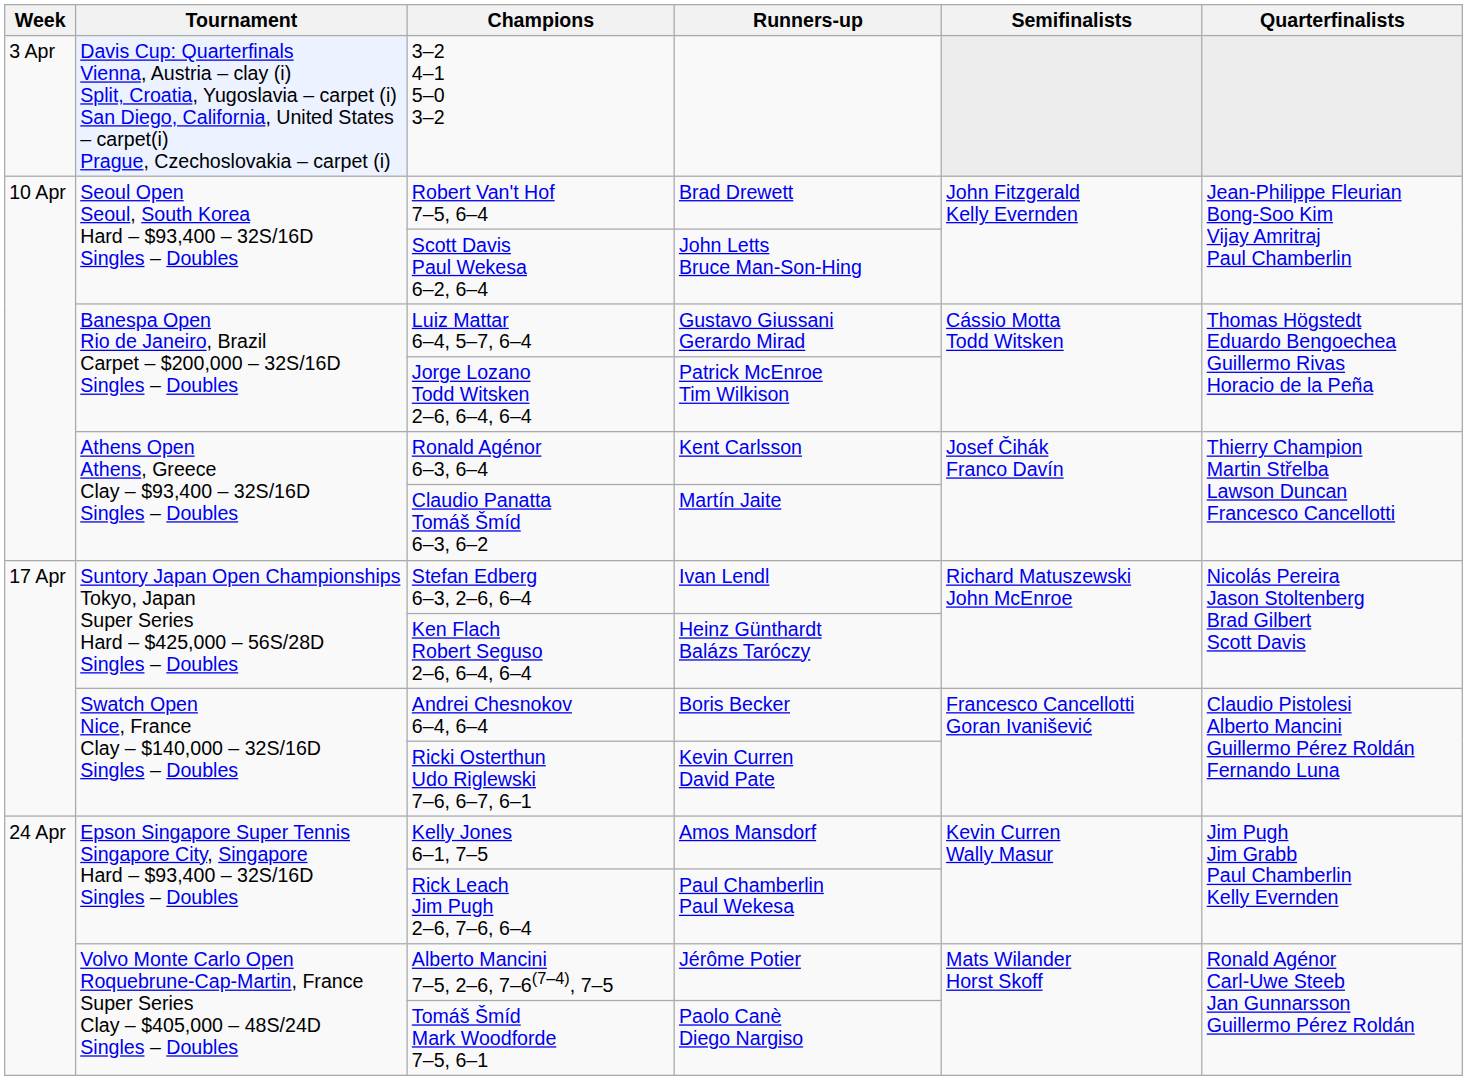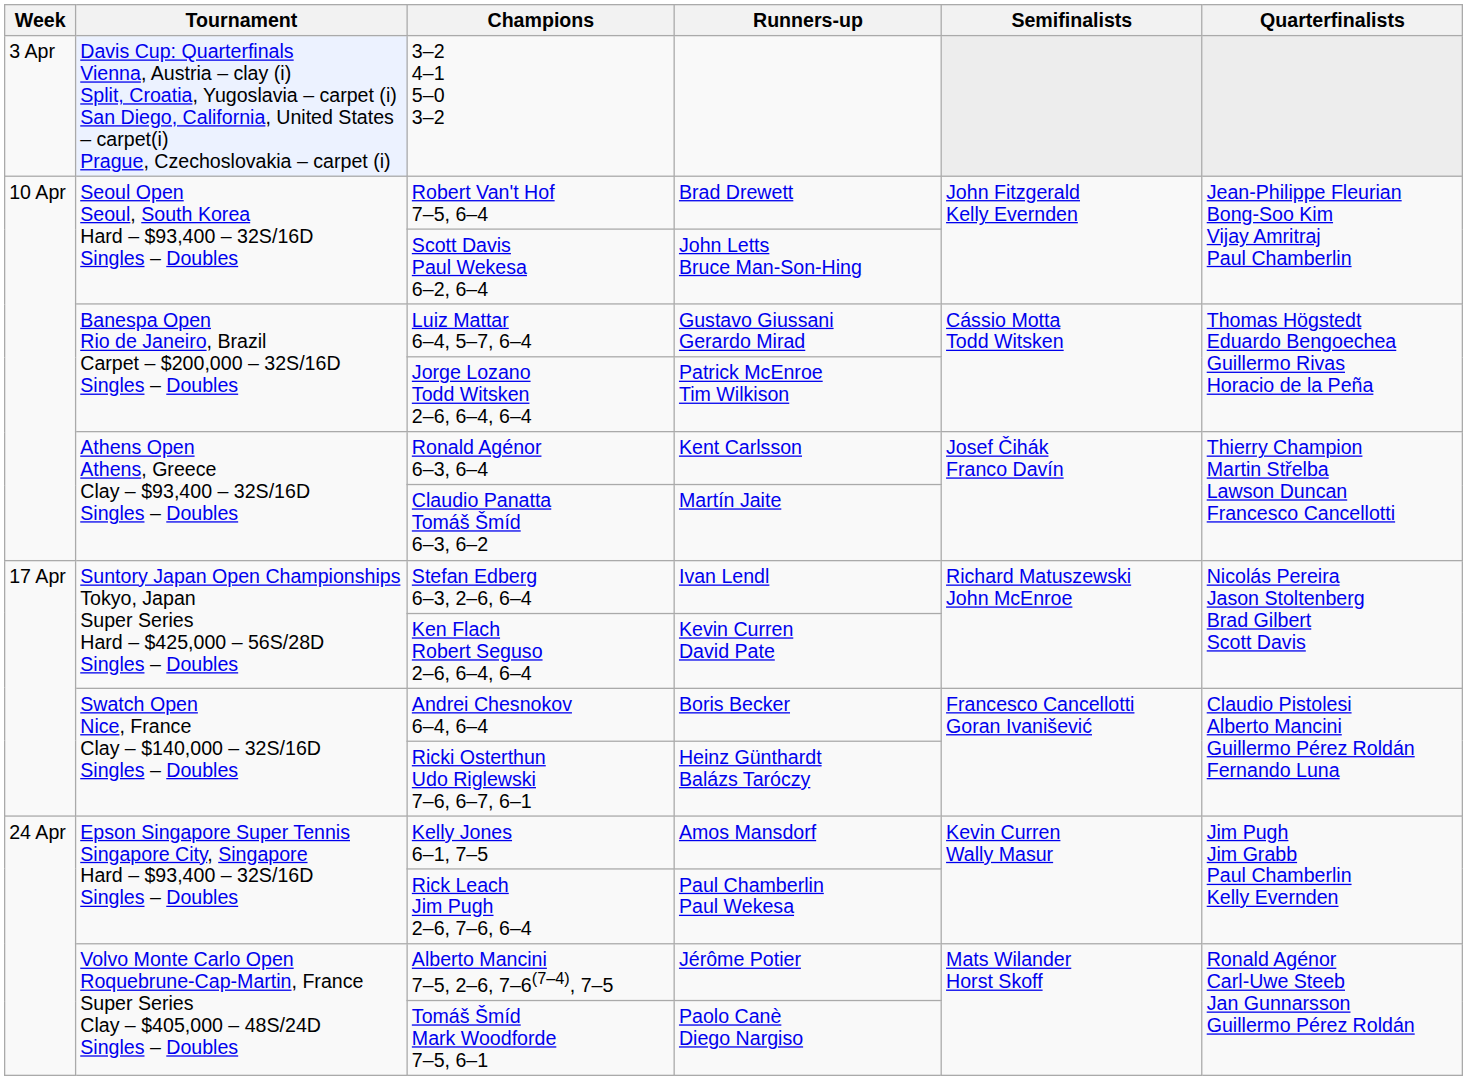(750, 640) Heinz Günthardt Balázs Taróczy -> (736, 640) Kevin Curren David Pate
(736, 768) Kevin Curren David Pate -> (750, 768) Heinz Günthardt Balázs Taróczy
